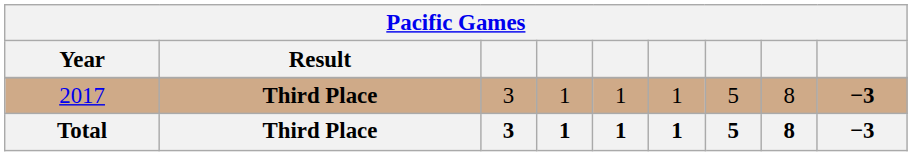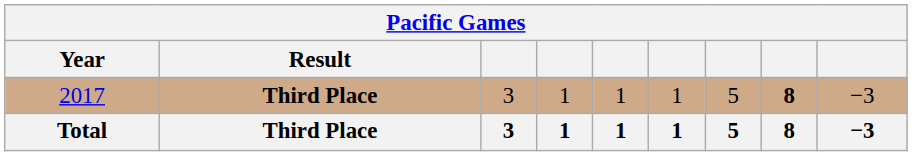(789, 95) normal -> (789, 95) bold
(862, 95) bold -> (862, 95) normal
